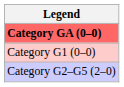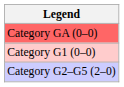(54, 33) bold -> (52, 33) normal
